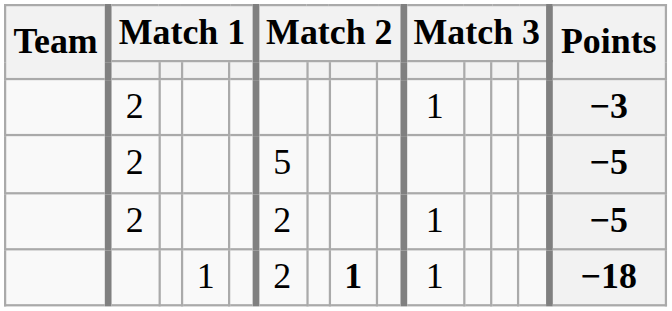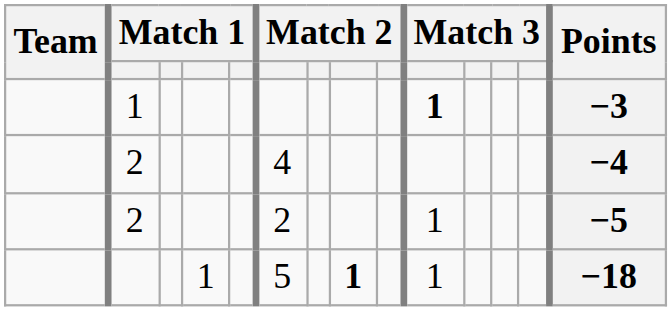(135, 106) 2 -> (135, 106) 1
(435, 106) normal -> (435, 106) bold
(282, 163) 5 -> (282, 163) 4
(609, 163) −5 -> (609, 163) −4
(282, 276) 2 -> (282, 276) 5
